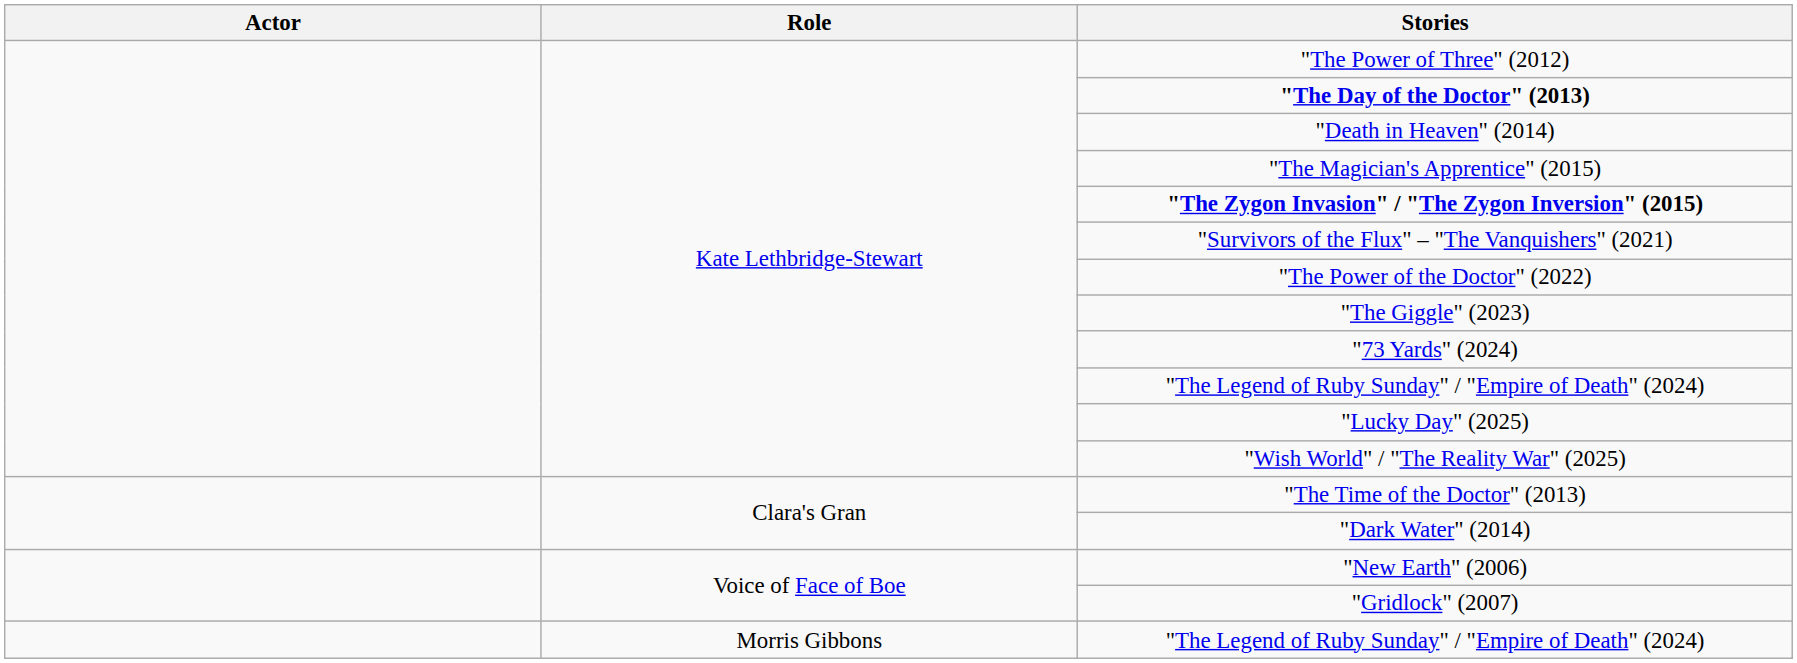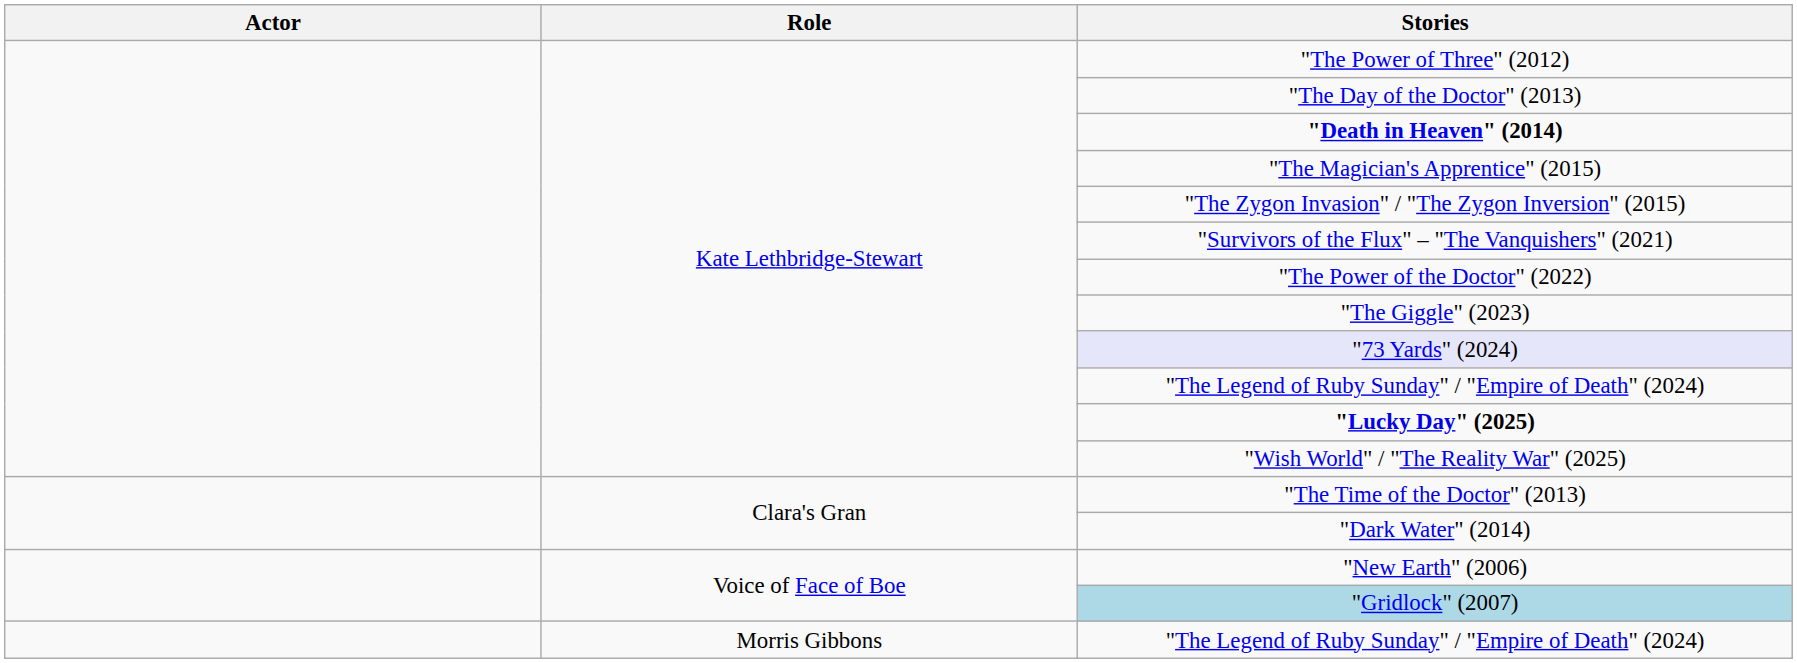(1435, 95) bold -> (1435, 95) normal
(1435, 131) normal -> (1435, 131) bold
(1435, 204) bold -> (1435, 204) normal
(1435, 349) no background -> (1435, 349) lavender background
(1435, 421) normal -> (1435, 421) bold
(1435, 603) no background -> (1435, 603) lightblue background
